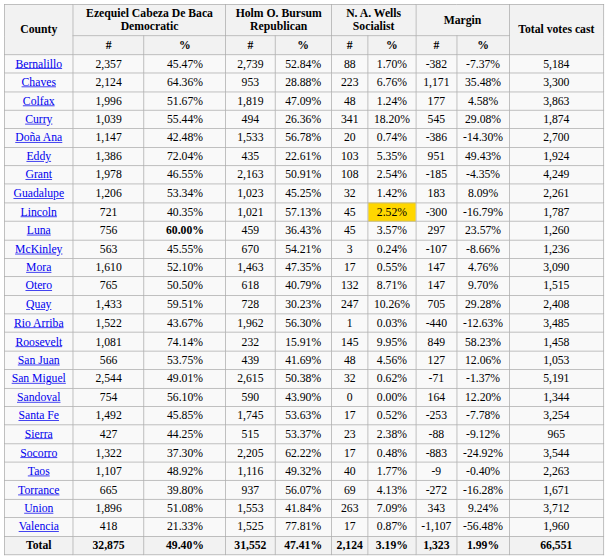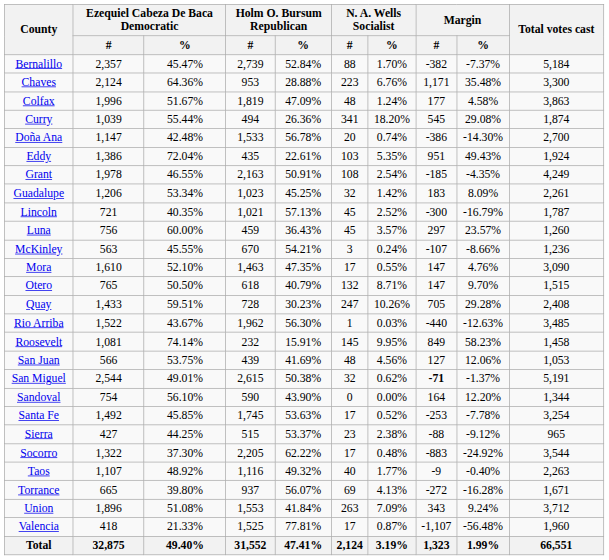(392, 212) gold background -> (392, 212) no background
(185, 230) bold -> (185, 230) normal
(436, 378) normal -> (436, 378) bold
